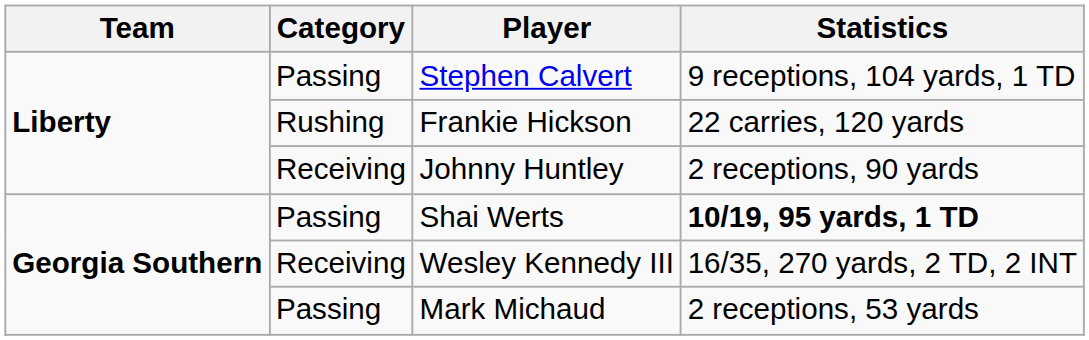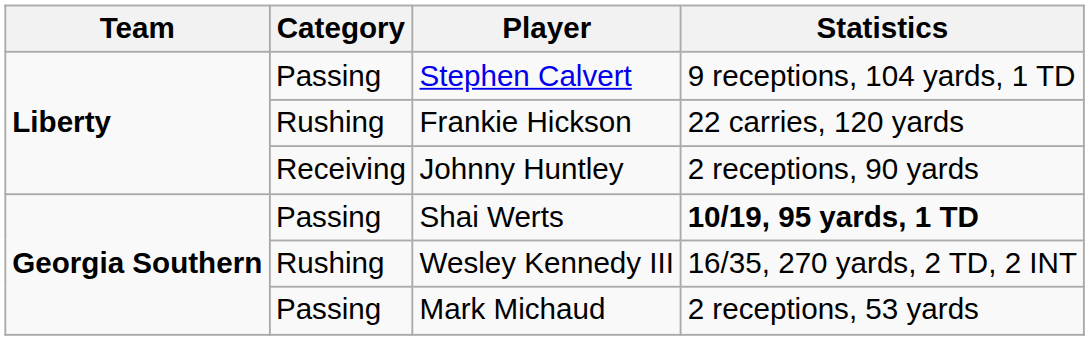(341, 263) Receiving -> (330, 263) Rushing
